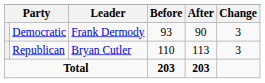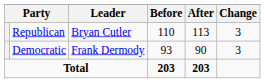rows swapped: (39, 50) <-> (39, 31)
